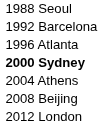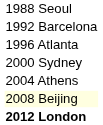(45, 63) bold -> (44, 63) normal
(42, 99) no background -> (42, 99) lightyellow background
(44, 117) normal -> (46, 117) bold
